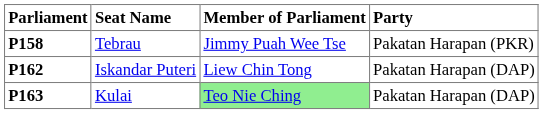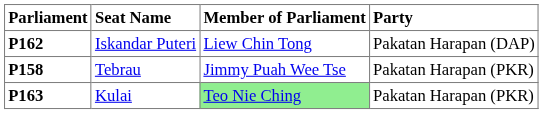rows swapped: (26, 43) <-> (26, 69)
(454, 95) Pakatan Harapan (DAP) -> (453, 95) Pakatan Harapan (PKR)
